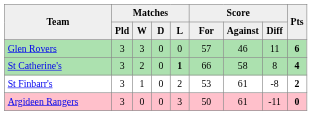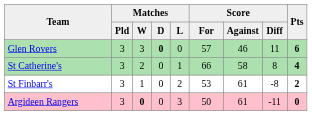(161, 48) normal -> (161, 48) bold
(180, 66) bold -> (180, 66) normal
(142, 101) normal -> (142, 101) bold
